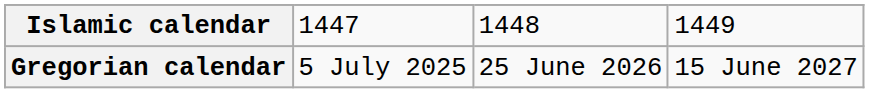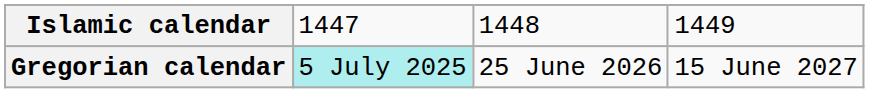(383, 67) no background -> (383, 67) paleturquoise background
